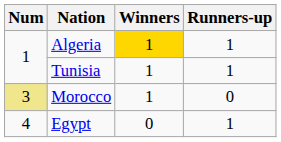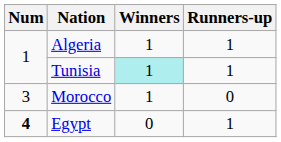(149, 44) gold background -> (149, 44) no background
(149, 70) no background -> (149, 70) paleturquoise background
(26, 96) khaki background -> (26, 96) no background
(26, 123) normal -> (26, 123) bold
